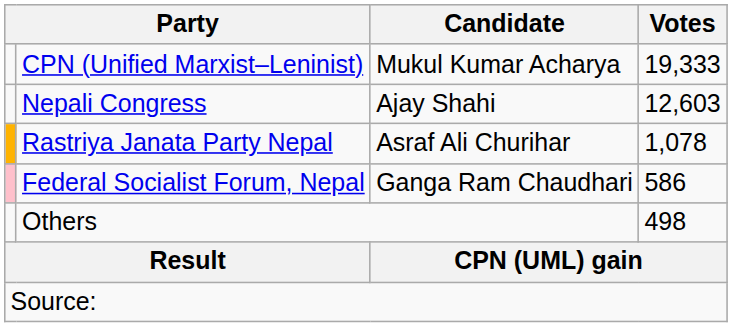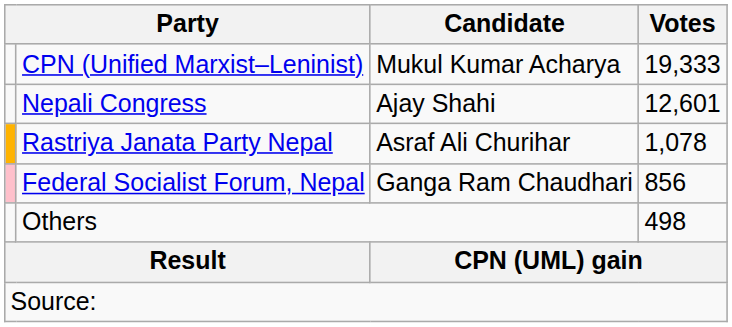(683, 103) 12,603 -> (683, 103) 12,601
(665, 182) 586 -> (665, 182) 856
